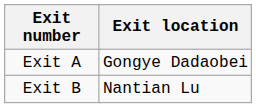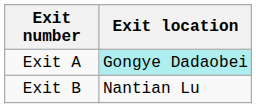(175, 63) no background -> (175, 63) paleturquoise background
